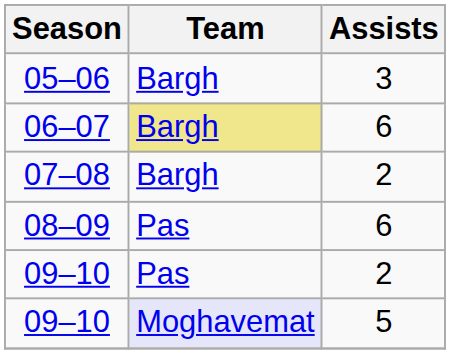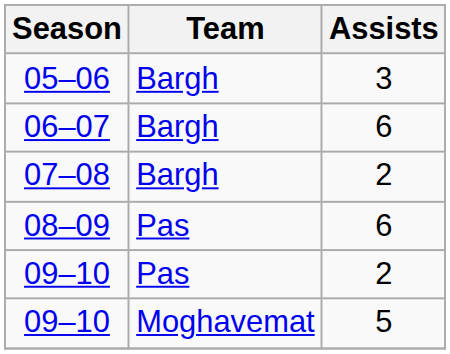(177, 126) khaki background -> (177, 126) no background
(225, 322) lavender background -> (225, 322) no background
